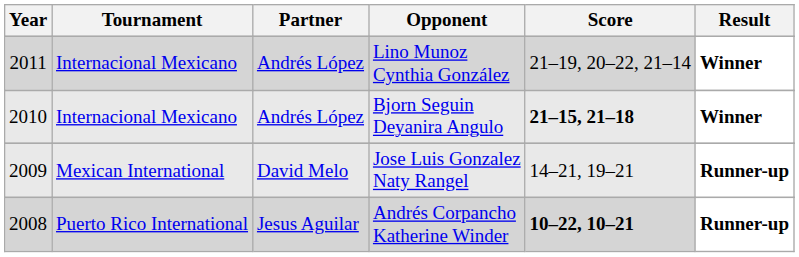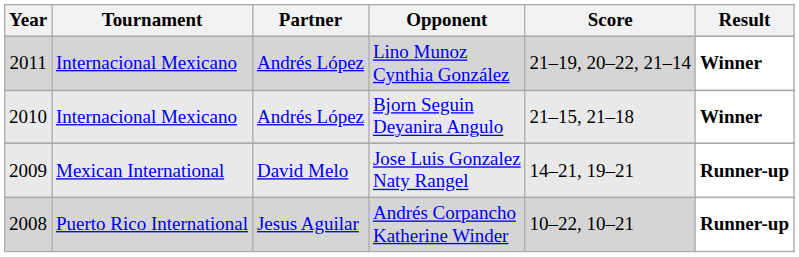(582, 116) bold -> (582, 116) normal
(582, 224) bold -> (582, 224) normal
